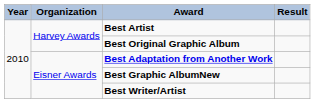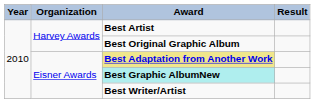(188, 59) no background -> (188, 59) khaki background
(162, 75) no background -> (162, 75) paleturquoise background
